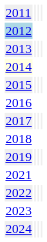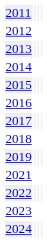(19, 30) lightblue background -> (19, 30) no background
(19, 67) lightyellow background -> (19, 67) no background
